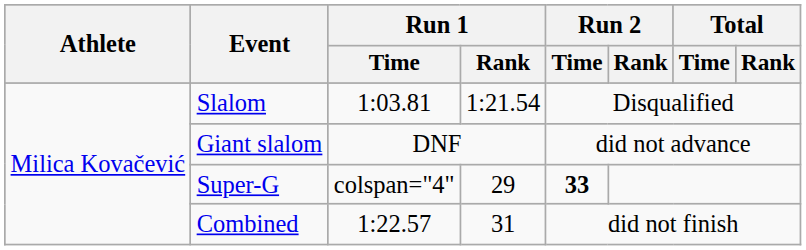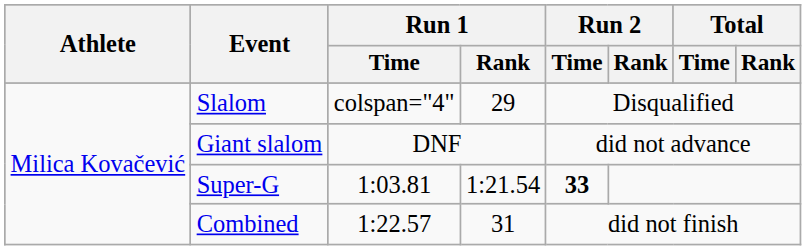(394, 103) 1:03.81 -> (394, 103) colspan="4"
(503, 103) 1:21.54 -> (503, 103) 29
(394, 184) colspan="4" -> (394, 184) 1:03.81
(503, 184) 29 -> (503, 184) 1:21.54
